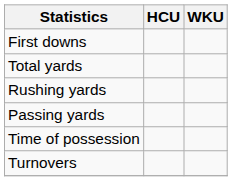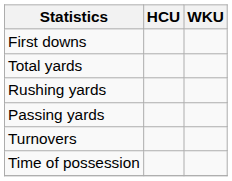rows swapped: (42, 163) <-> (74, 138)
